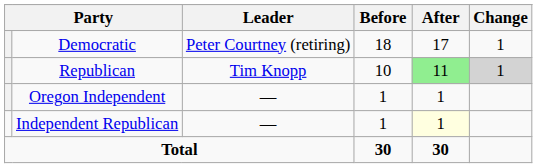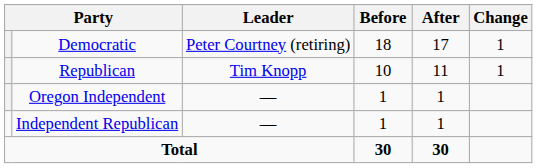(441, 70) lightgreen background -> (441, 70) no background
(501, 70) lightgrey background -> (501, 70) no background
(441, 123) lightyellow background -> (441, 123) no background
